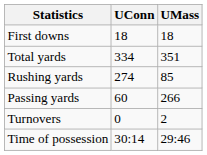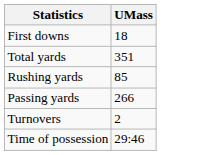- column: (134, 14)
